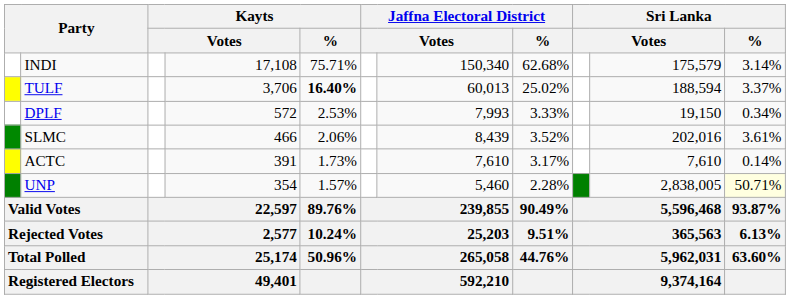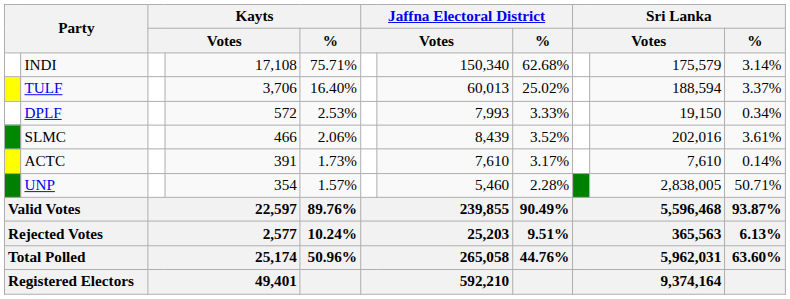(332, 88) bold -> (334, 88) normal
(758, 185) lightyellow background -> (758, 185) no background
